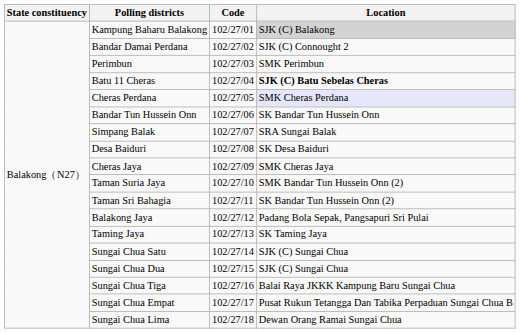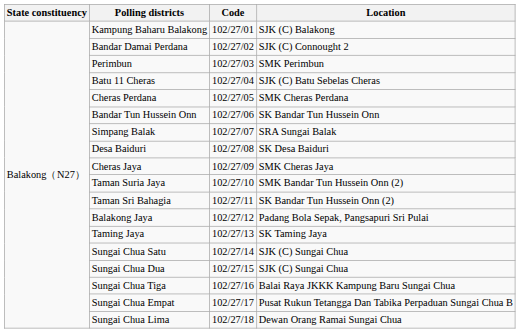(297, 29) lightgrey background -> (297, 29) no background
(323, 80) bold -> (319, 80) normal
(304, 97) lavender background -> (304, 97) no background
